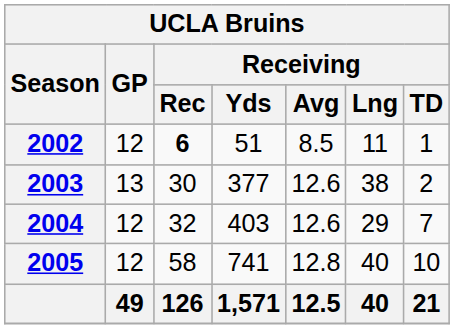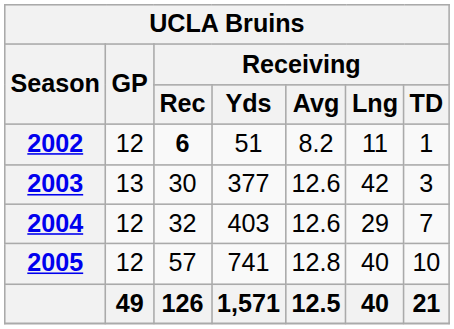(316, 143) 8.5 -> (316, 143) 8.2
(375, 183) 38 -> (375, 183) 42
(426, 183) 2 -> (426, 183) 3
(182, 263) 58 -> (182, 263) 57
